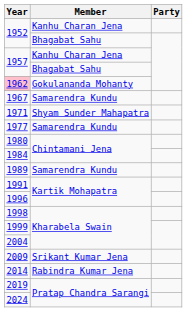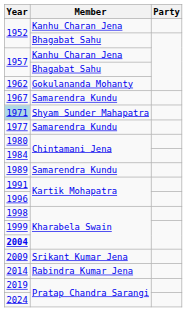(17, 84) pink background -> (17, 84) no background
(17, 112) no background -> (17, 112) lightblue background
(17, 242) normal -> (17, 242) bold
